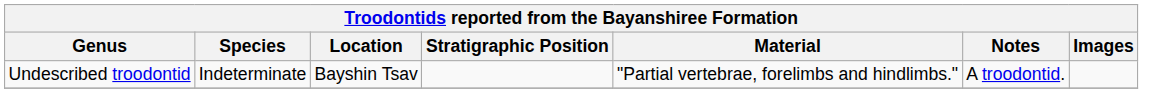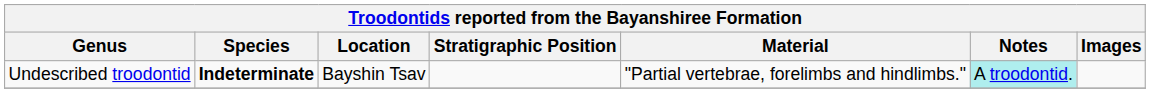(253, 74) normal -> (256, 74) bold
(1016, 74) no background -> (1023, 74) paleturquoise background
